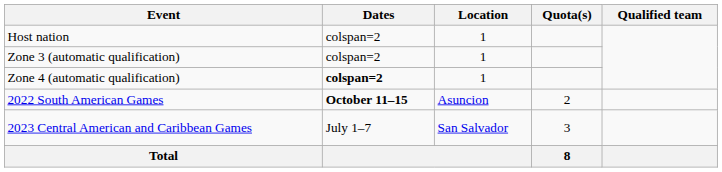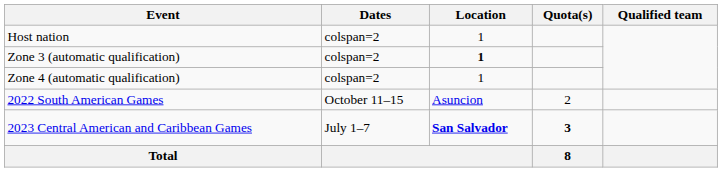(483, 57) normal -> (481, 57) bold
(354, 78) bold -> (352, 78) normal
(367, 99) bold -> (364, 99) normal
(473, 127) normal -> (470, 127) bold
(567, 127) normal -> (568, 127) bold
